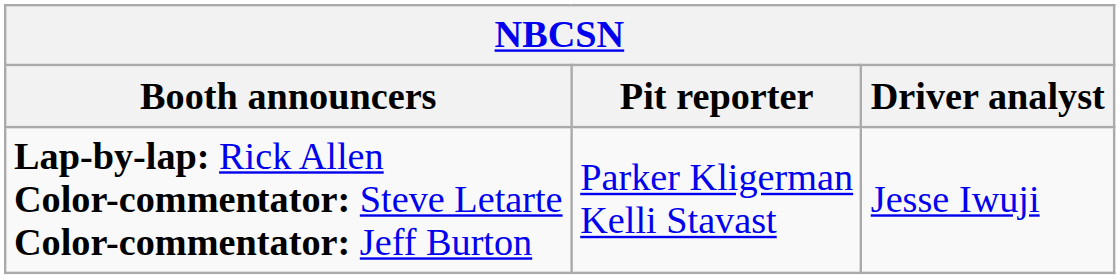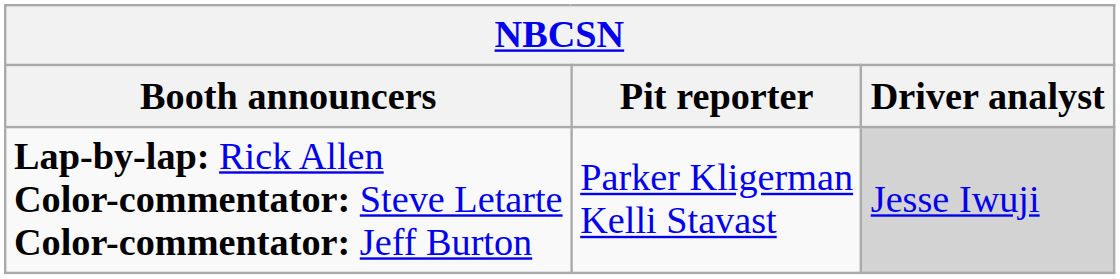(955, 199) no background -> (955, 199) lightgrey background
